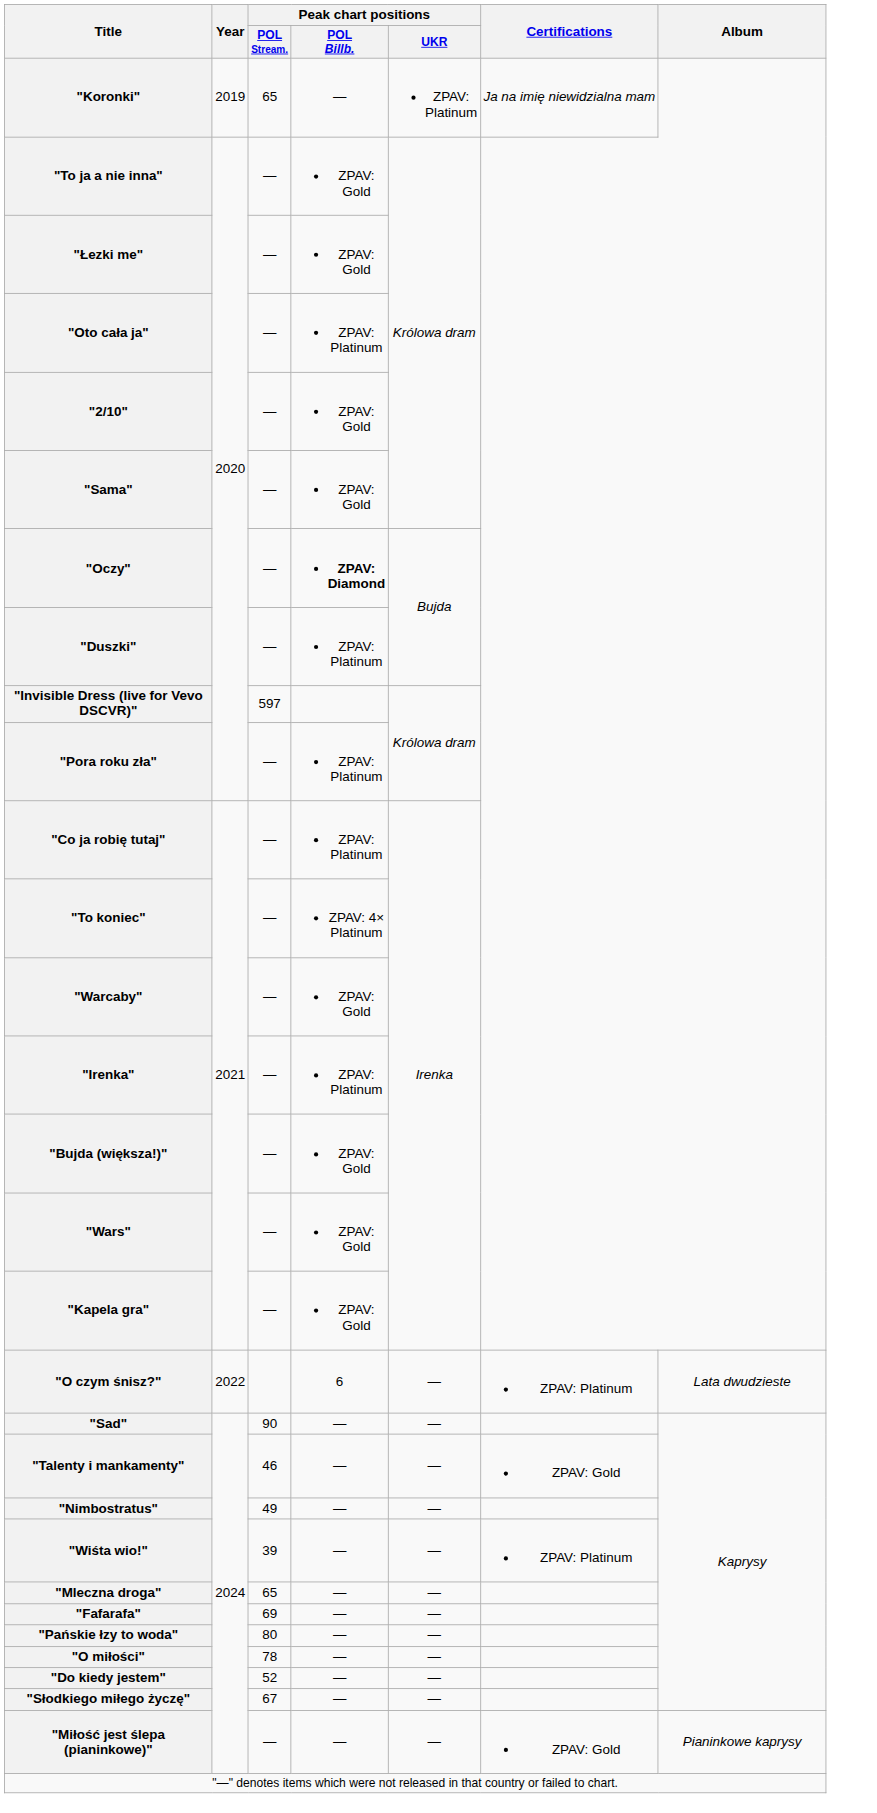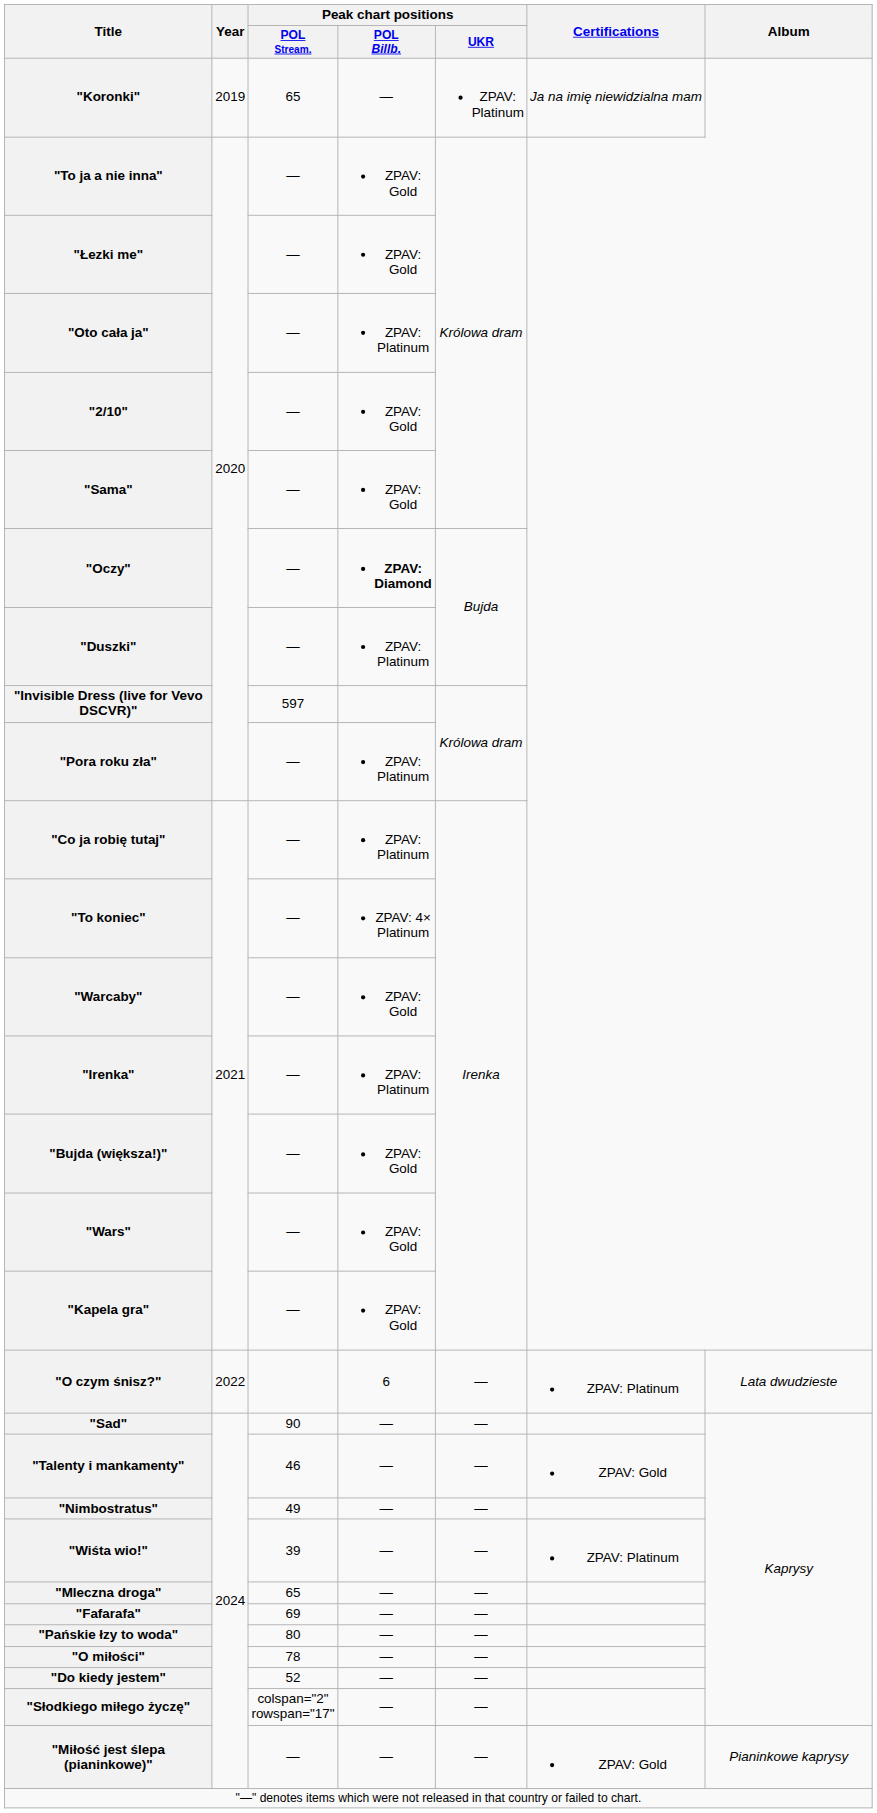(270, 1699) 67 -> (293, 1707) colspan="2" rowspan="17"
